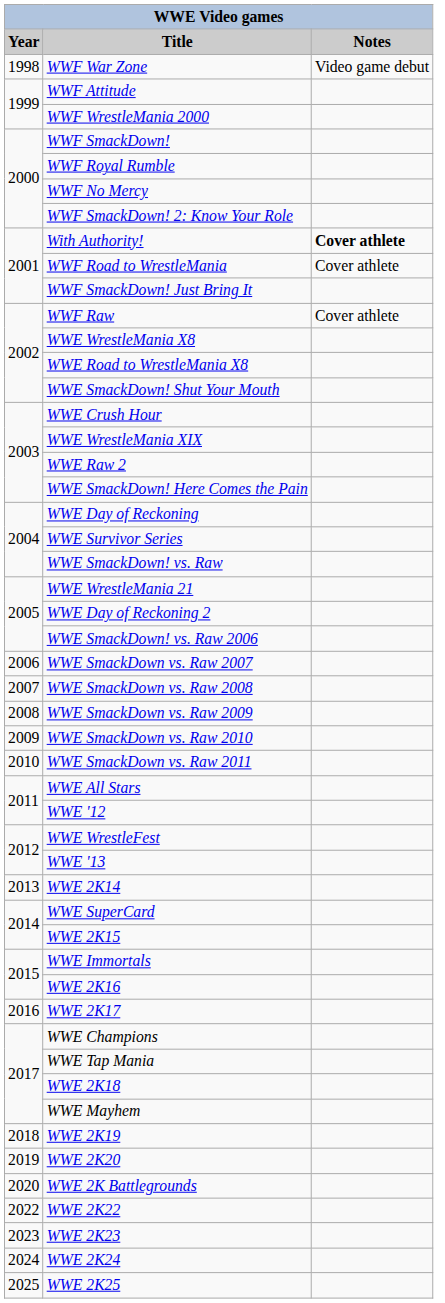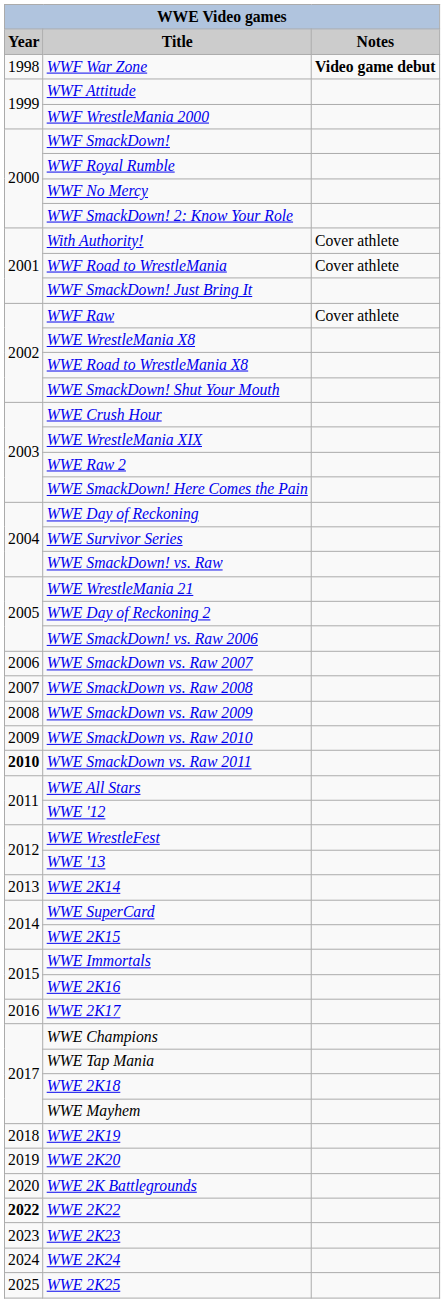(372, 66) normal -> (375, 66) bold
(360, 240) bold -> (357, 240) normal
(24, 762) normal -> (24, 762) bold
(24, 1210) normal -> (24, 1210) bold
